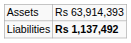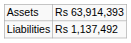(87, 29) bold -> (86, 29) normal
